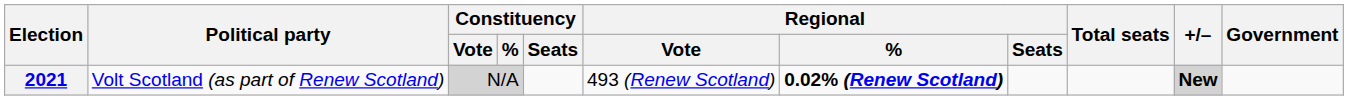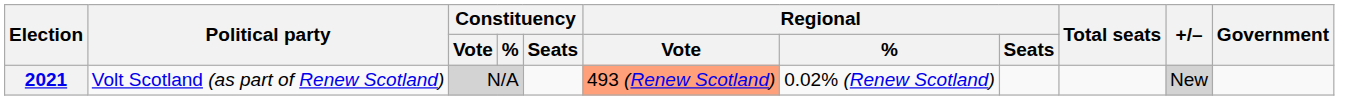(681, 79) no background -> (681, 79) lightsalmon background
(894, 79) bold -> (889, 79) normal
(1198, 79) bold -> (1189, 79) normal
